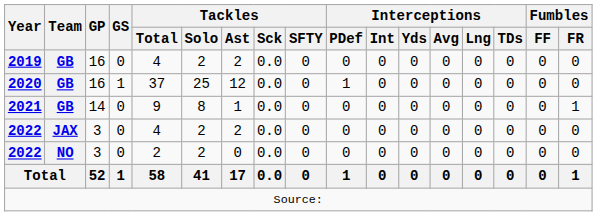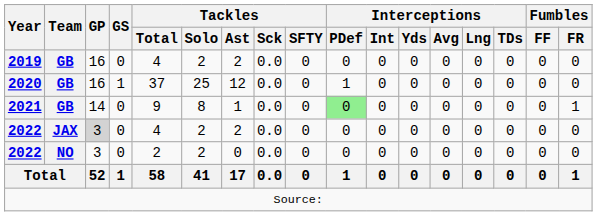(346, 108) no background -> (346, 108) lightgreen background
(97, 130) no background -> (97, 130) lightgrey background
